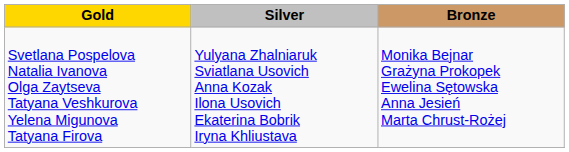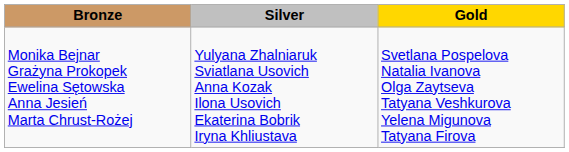columns swapped: (98, 15) <-> (471, 15)
